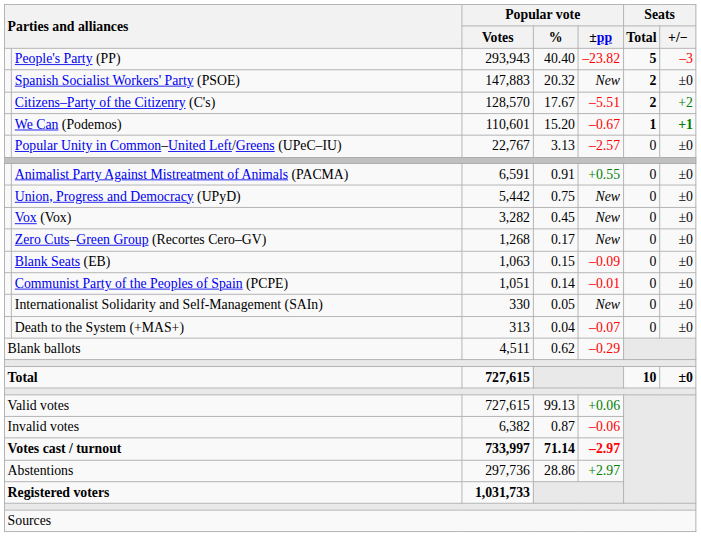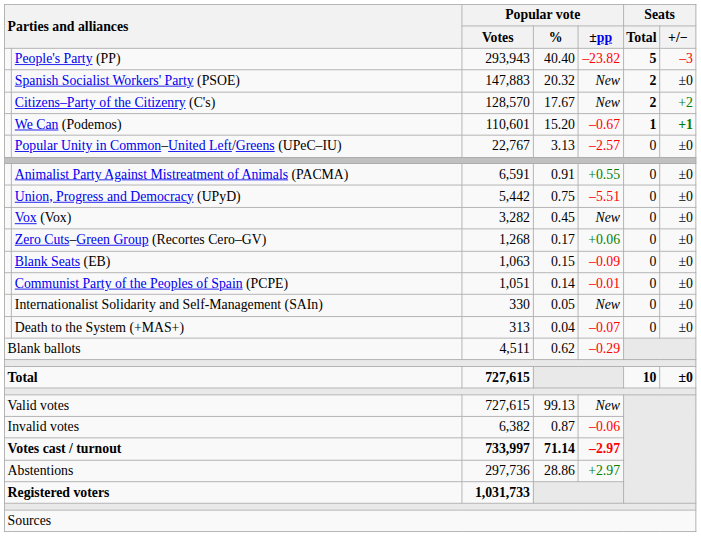(605, 102) –5.51 -> (608, 102) New
(608, 196) New -> (605, 196) –5.51
(608, 239) New -> (604, 239) +0.06
(604, 405) +0.06 -> (608, 405) New
